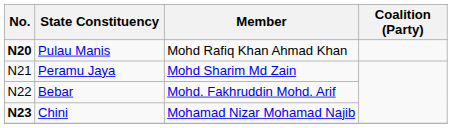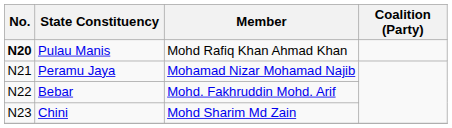(232, 71) Mohd Sharim Md Zain -> (261, 71) Mohamad Nizar Mohamad Najib
(19, 112) bold -> (19, 112) normal
(261, 112) Mohamad Nizar Mohamad Najib -> (232, 112) Mohd Sharim Md Zain
